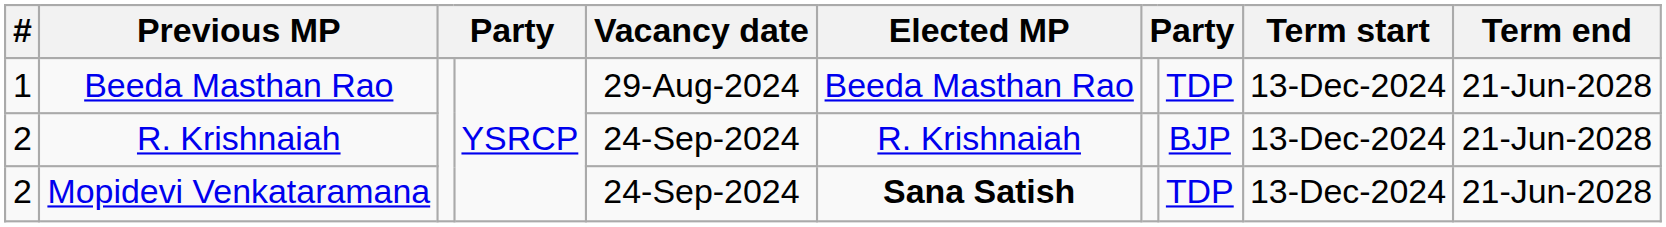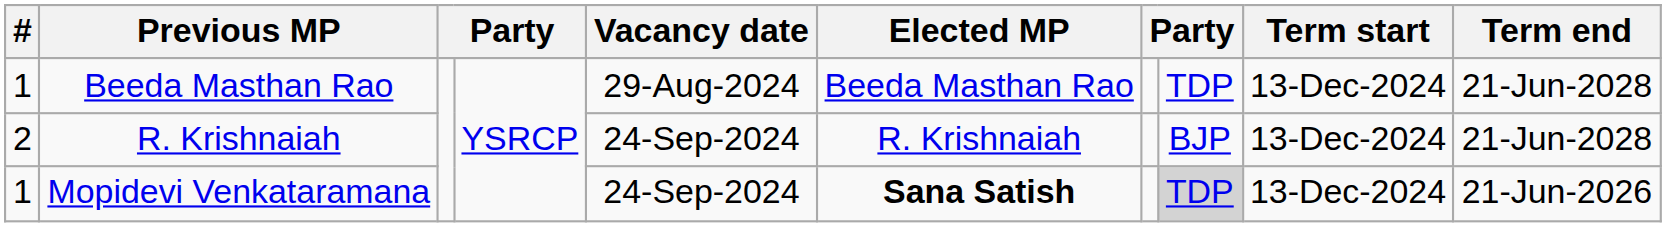(22, 192) 2 -> (22, 192) 1
(1200, 192) no background -> (1200, 192) lightgrey background
(1557, 192) 21-Jun-2028 -> (1557, 192) 21-Jun-2026
